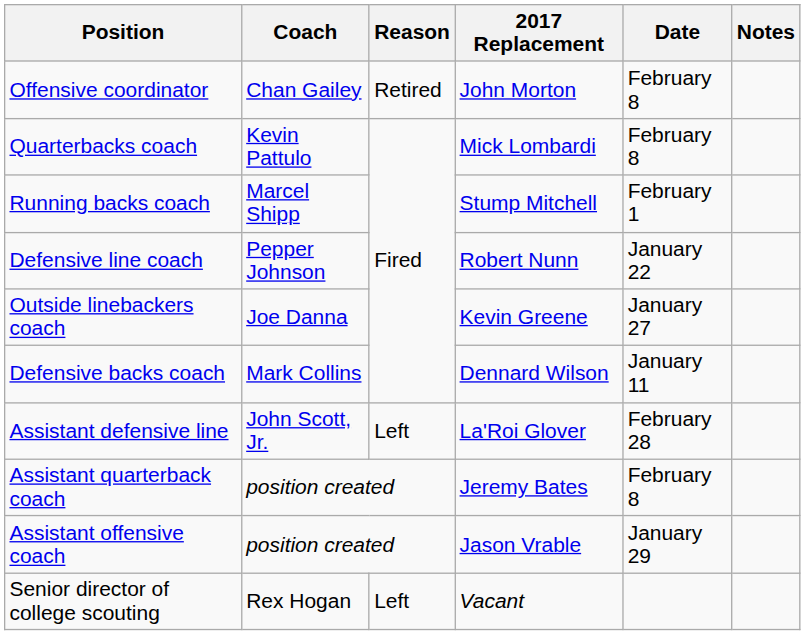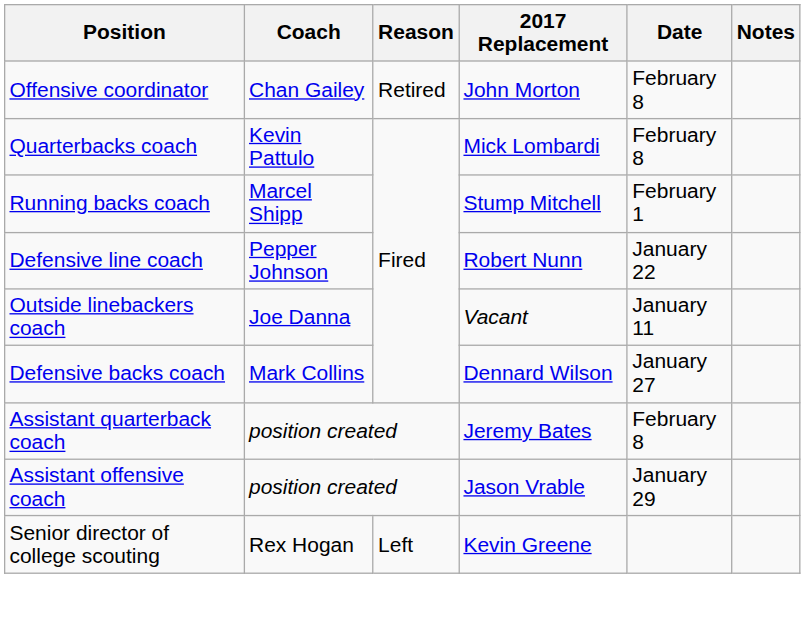(524, 317) Kevin Greene -> (496, 317) Vacant
(665, 317) January 27 -> (670, 317) January 11
(665, 373) January 11 -> (670, 373) January 27
- row: (119, 430)
(492, 601) Vacant -> (528, 544) Kevin Greene
